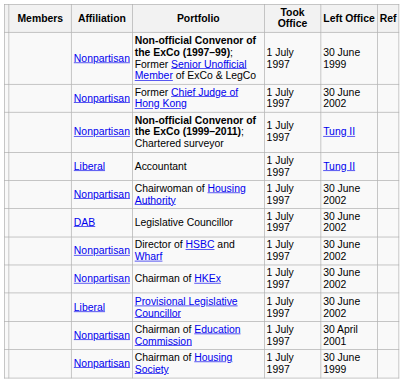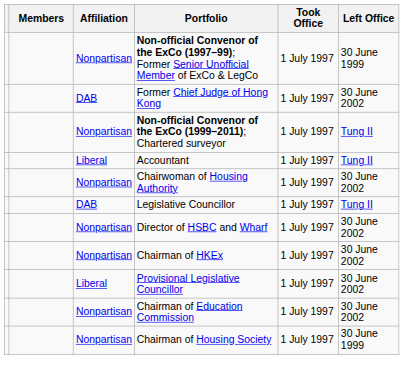- column: (388, 18)
(102, 98) Nonpartisan -> (87, 98) DAB
(342, 222) 30 June 2002 -> (357, 205) Tung II
(340, 335) 30 April 2001 -> (359, 312) 30 June 2002
